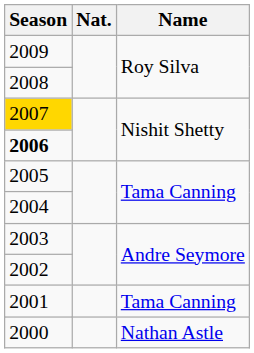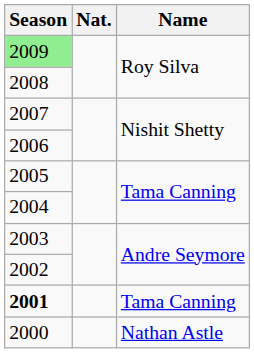(29, 51) no background -> (29, 51) lightgreen background
(29, 113) gold background -> (29, 113) no background
(29, 144) bold -> (29, 144) normal
(29, 301) normal -> (29, 301) bold
